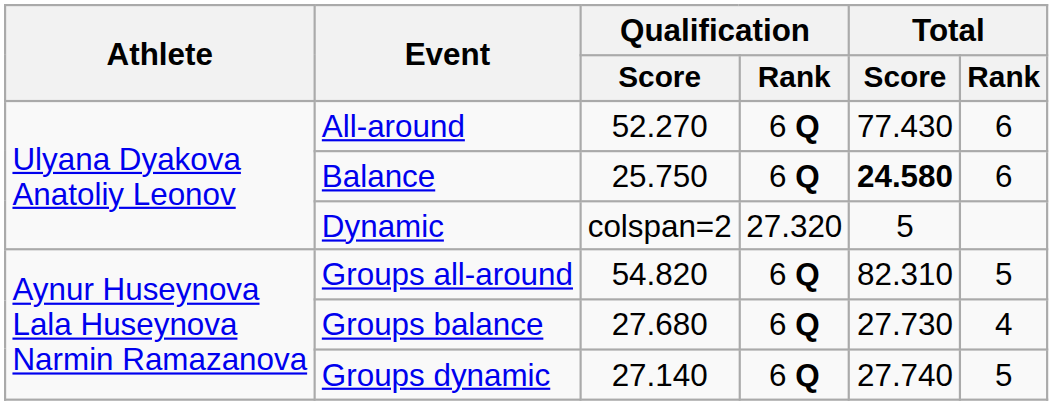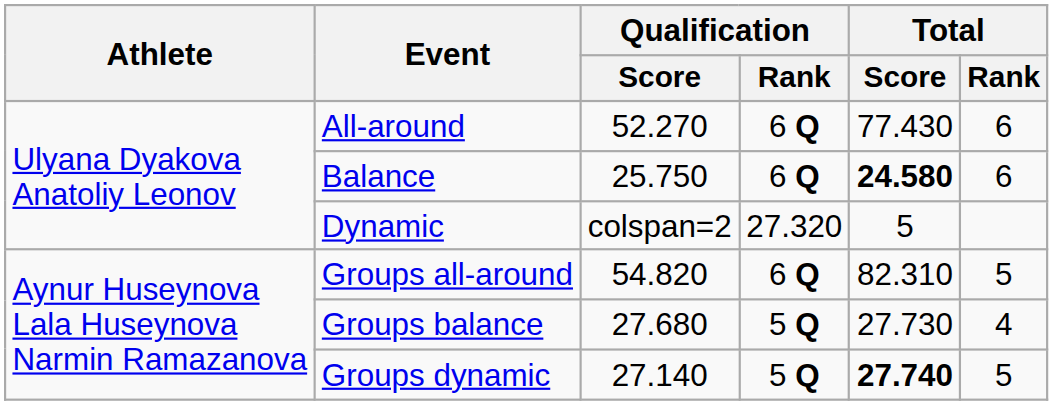(794, 325) 6 Q -> (794, 325) 5 Q
(794, 375) 6 Q -> (794, 375) 5 Q
(905, 375) normal -> (905, 375) bold
